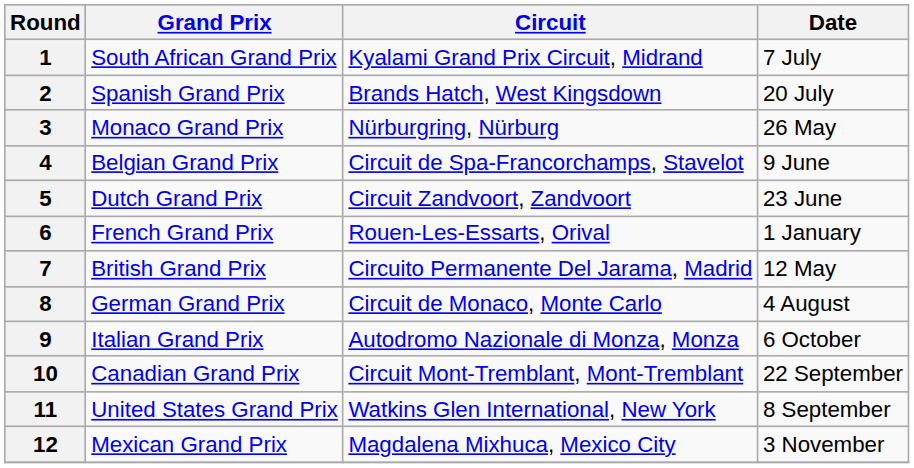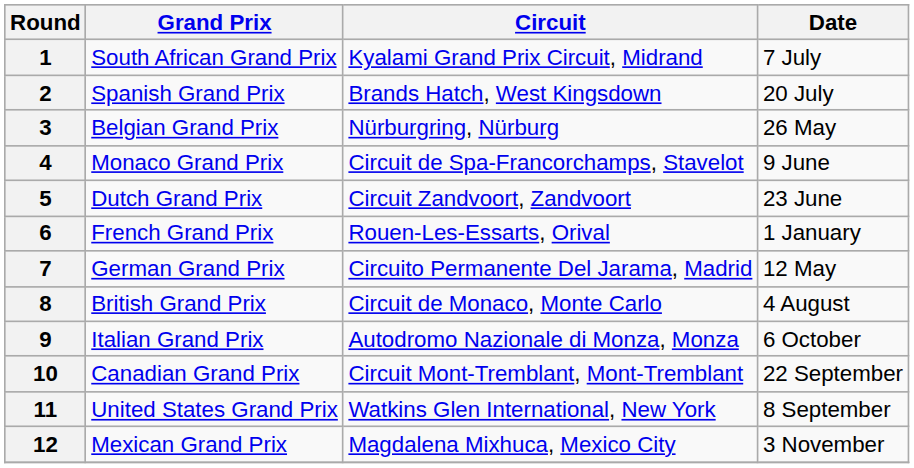(187, 127) Monaco Grand Prix -> (185, 127) Belgian Grand Prix
(185, 163) Belgian Grand Prix -> (187, 163) Monaco Grand Prix
(179, 268) British Grand Prix -> (188, 268) German Grand Prix
(188, 303) German Grand Prix -> (179, 303) British Grand Prix
